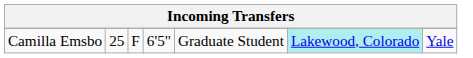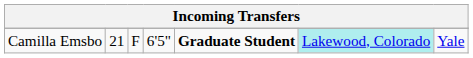(117, 40) 25 -> (117, 40) 21
(231, 40) normal -> (236, 40) bold
